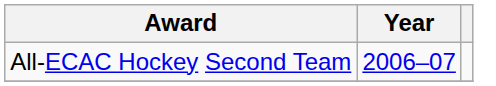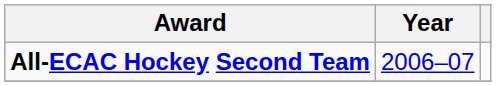(181, 61) normal -> (190, 61) bold
